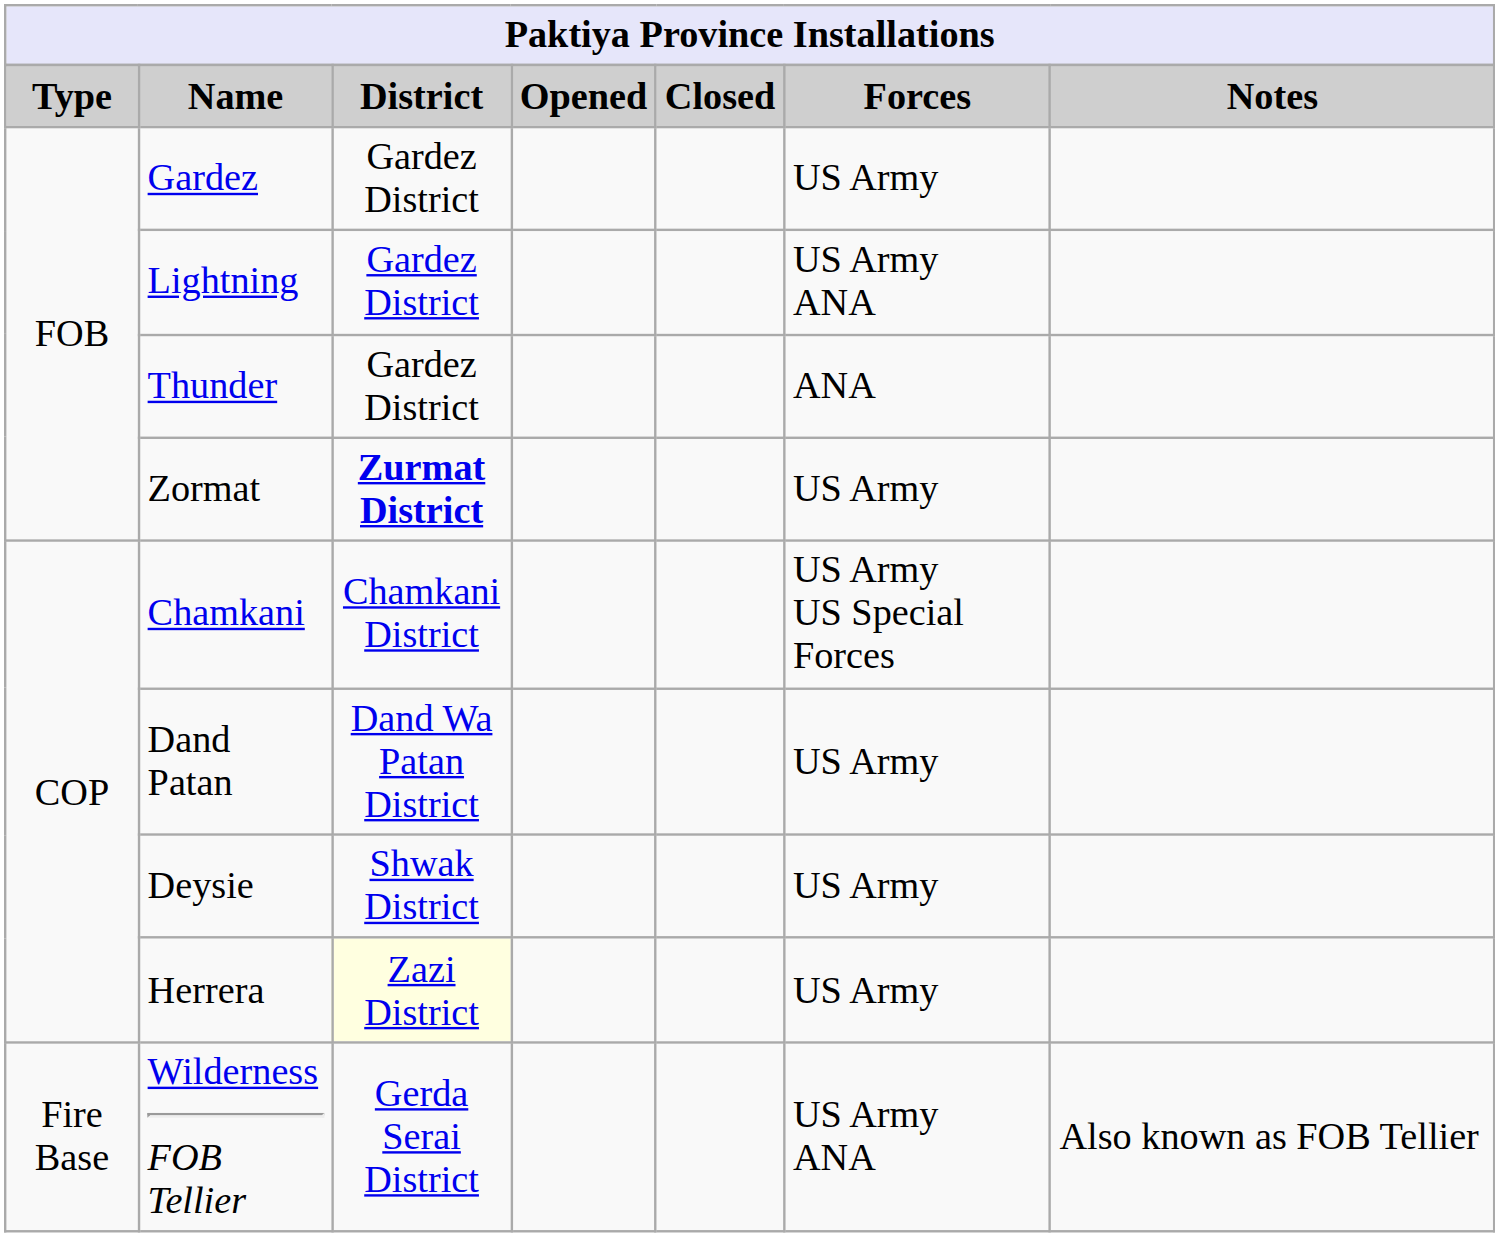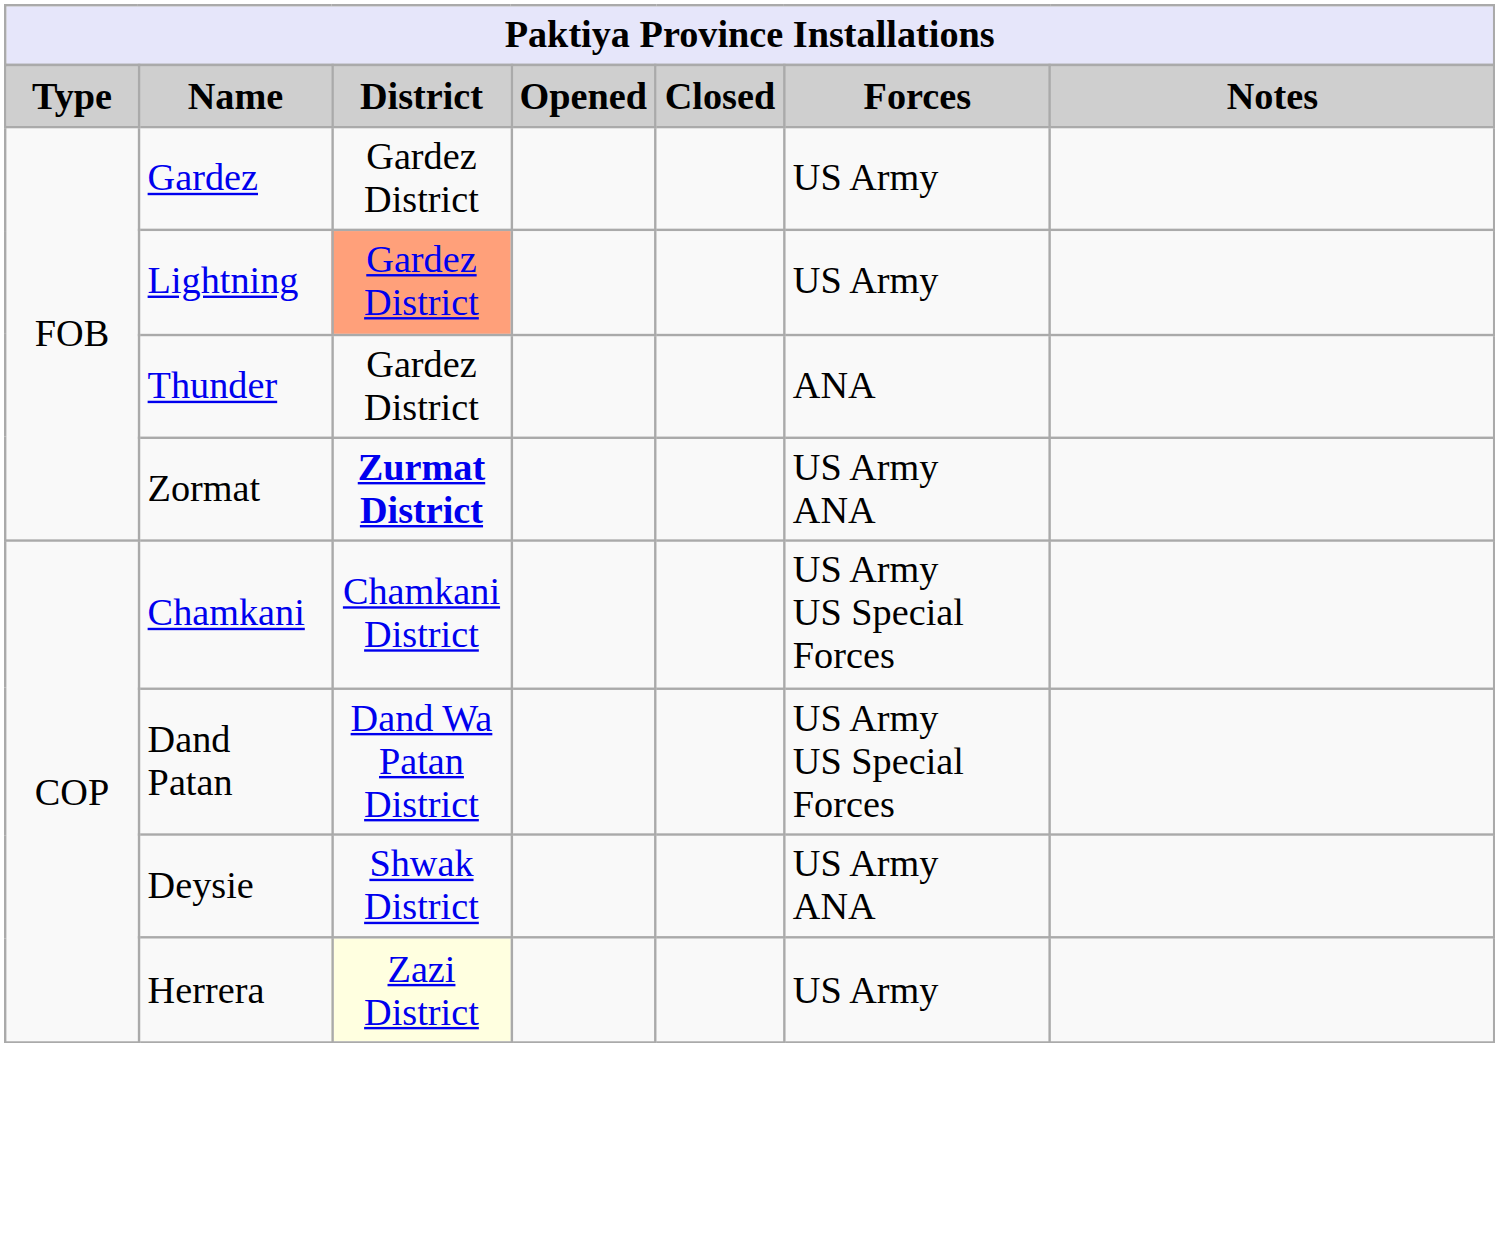(422, 281) no background -> (421, 281) lightsalmon background
(866, 281) US Army ANA -> (866, 281) US Army
(866, 488) US Army -> (866, 488) US Army ANA
(866, 760) US Army -> (878, 760) US Army US Special Forces
(866, 885) US Army -> (866, 885) US Army ANA
- row: (236, 1136)
